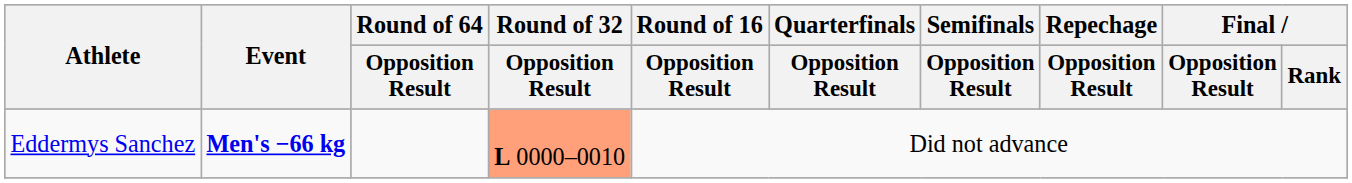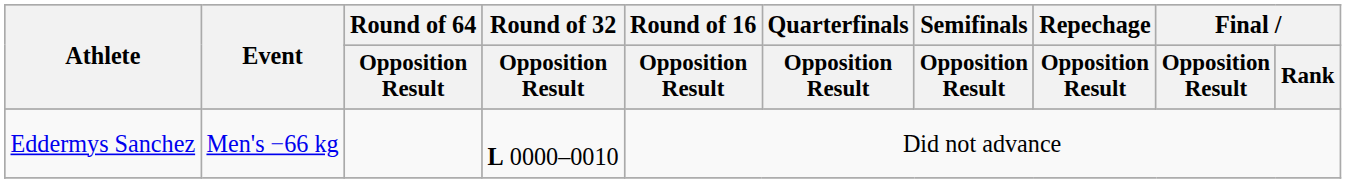(276, 143) bold -> (273, 143) normal
(560, 157) lightsalmon background -> (553, 157) no background
